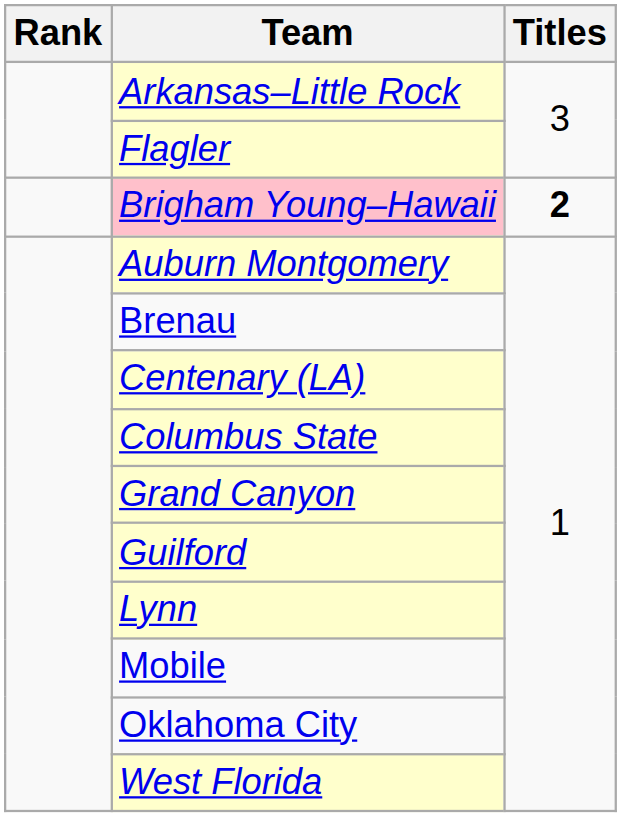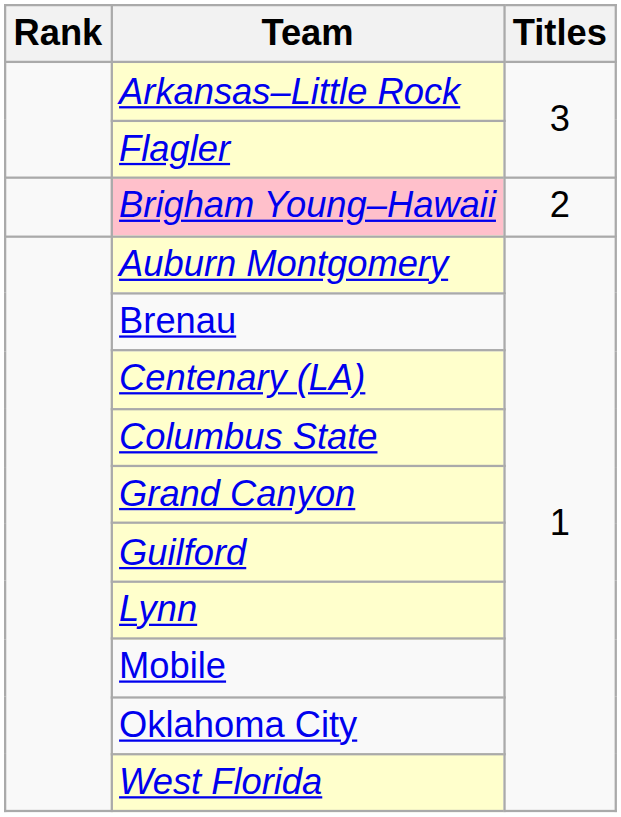(560, 206) bold -> (560, 206) normal
